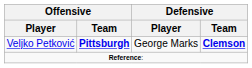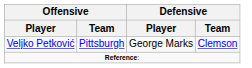(104, 44) bold -> (102, 44) normal
(224, 44) bold -> (218, 44) normal
